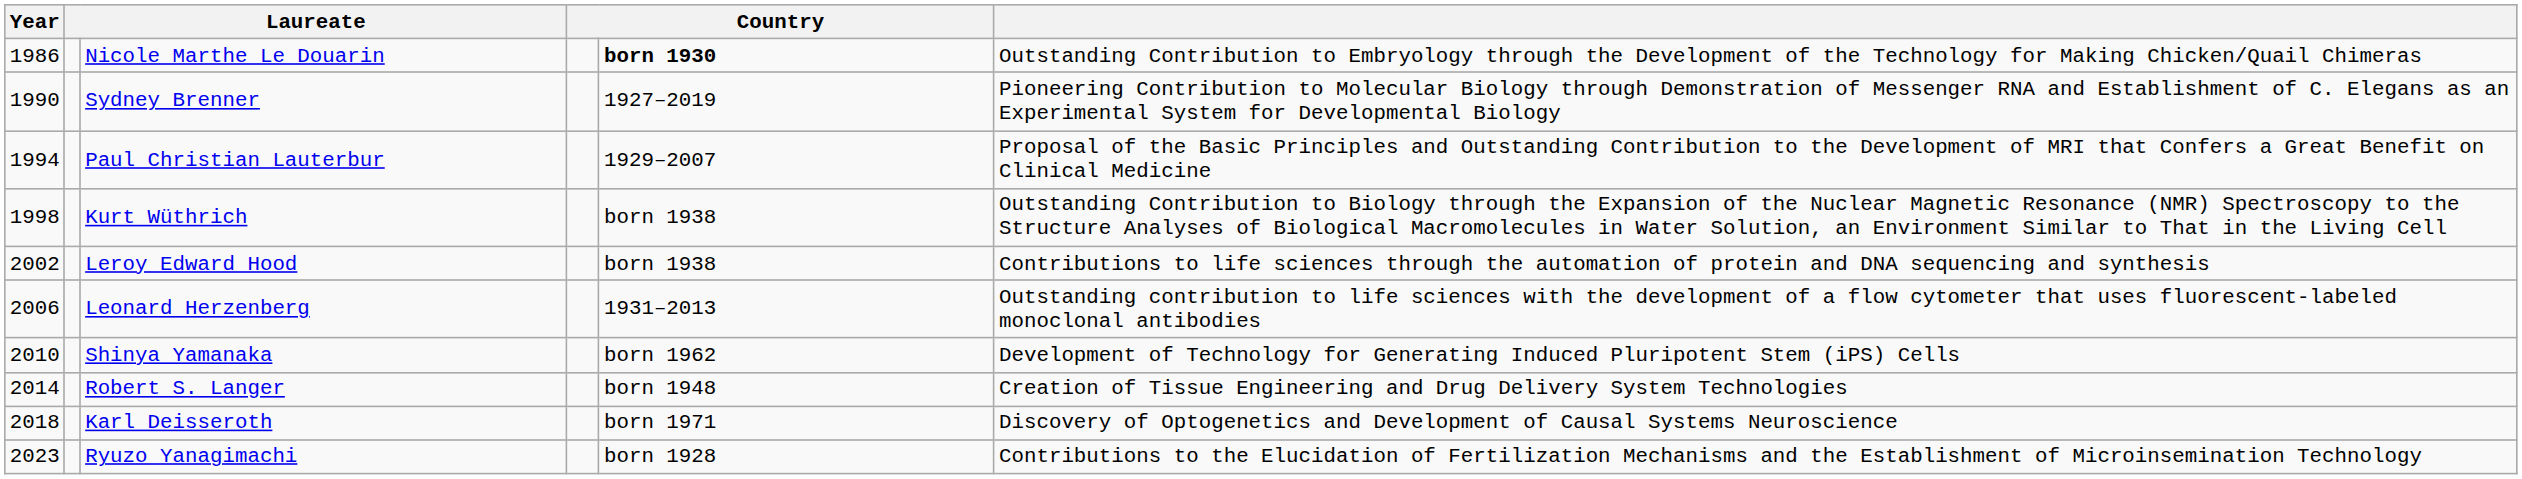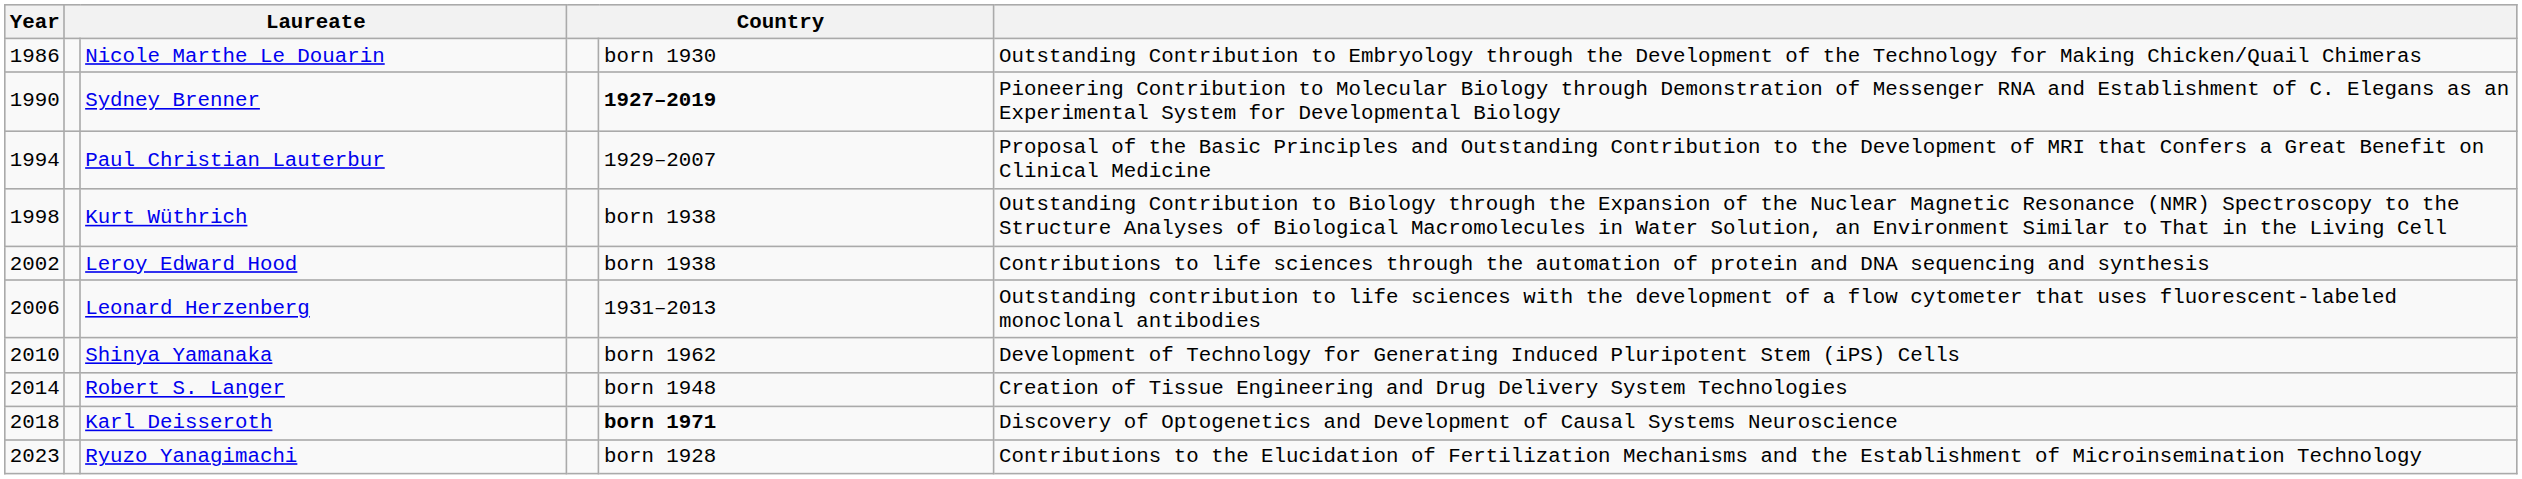(660, 56) bold -> (660, 56) normal
(660, 102) normal -> (660, 102) bold
(660, 423) normal -> (660, 423) bold
